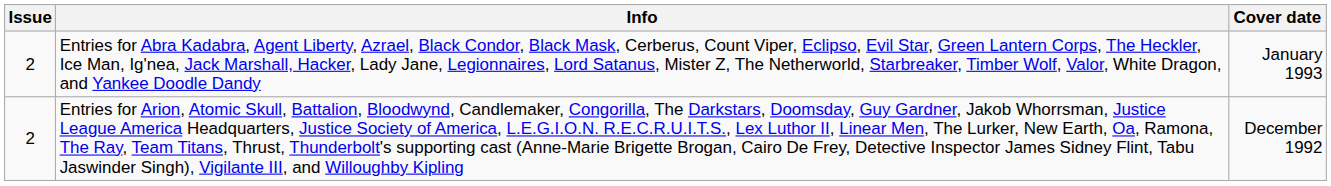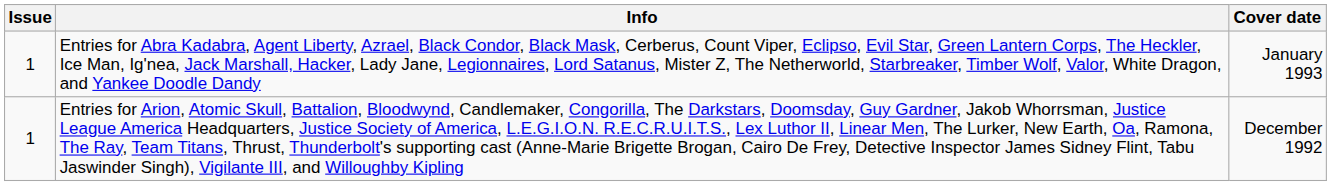(30, 63) 2 -> (30, 63) 1
(30, 138) 2 -> (30, 138) 1
